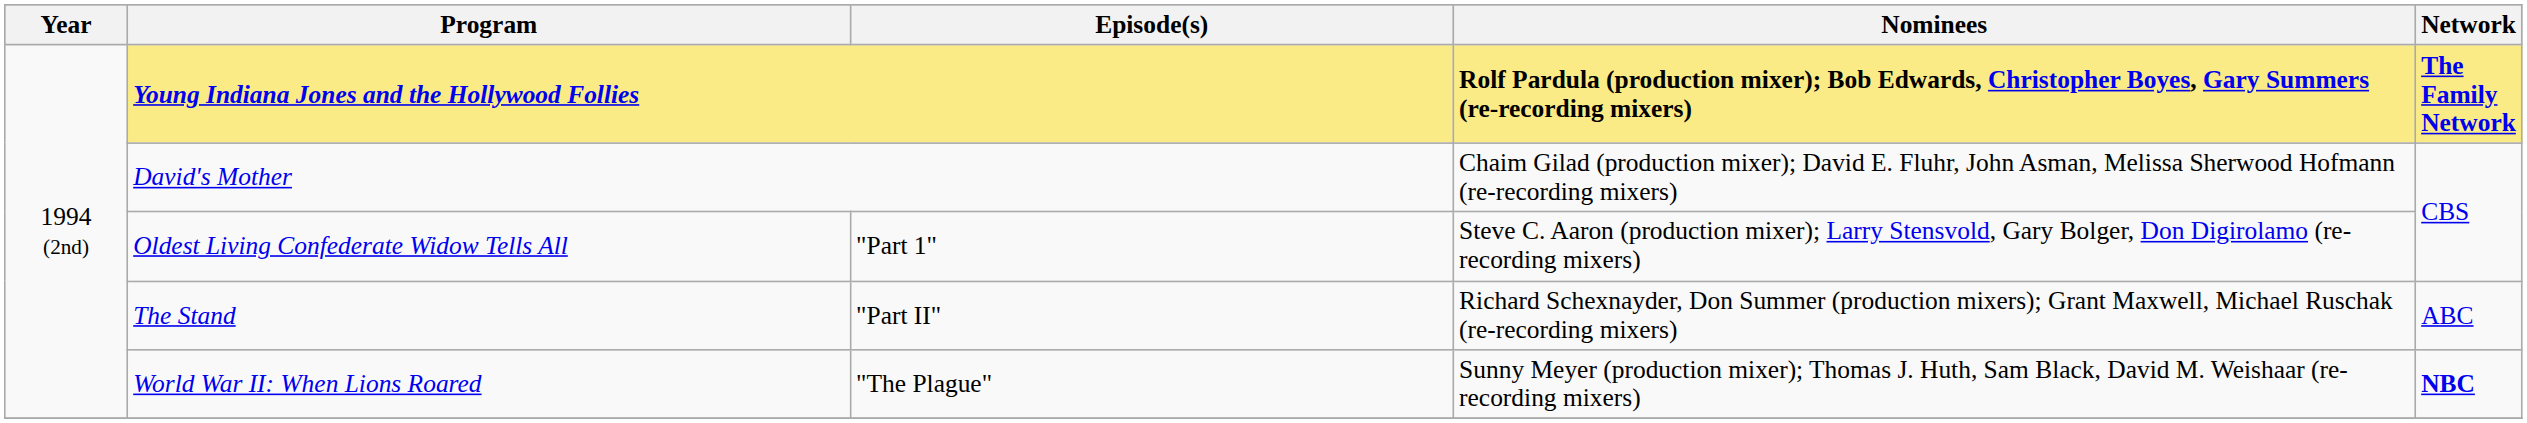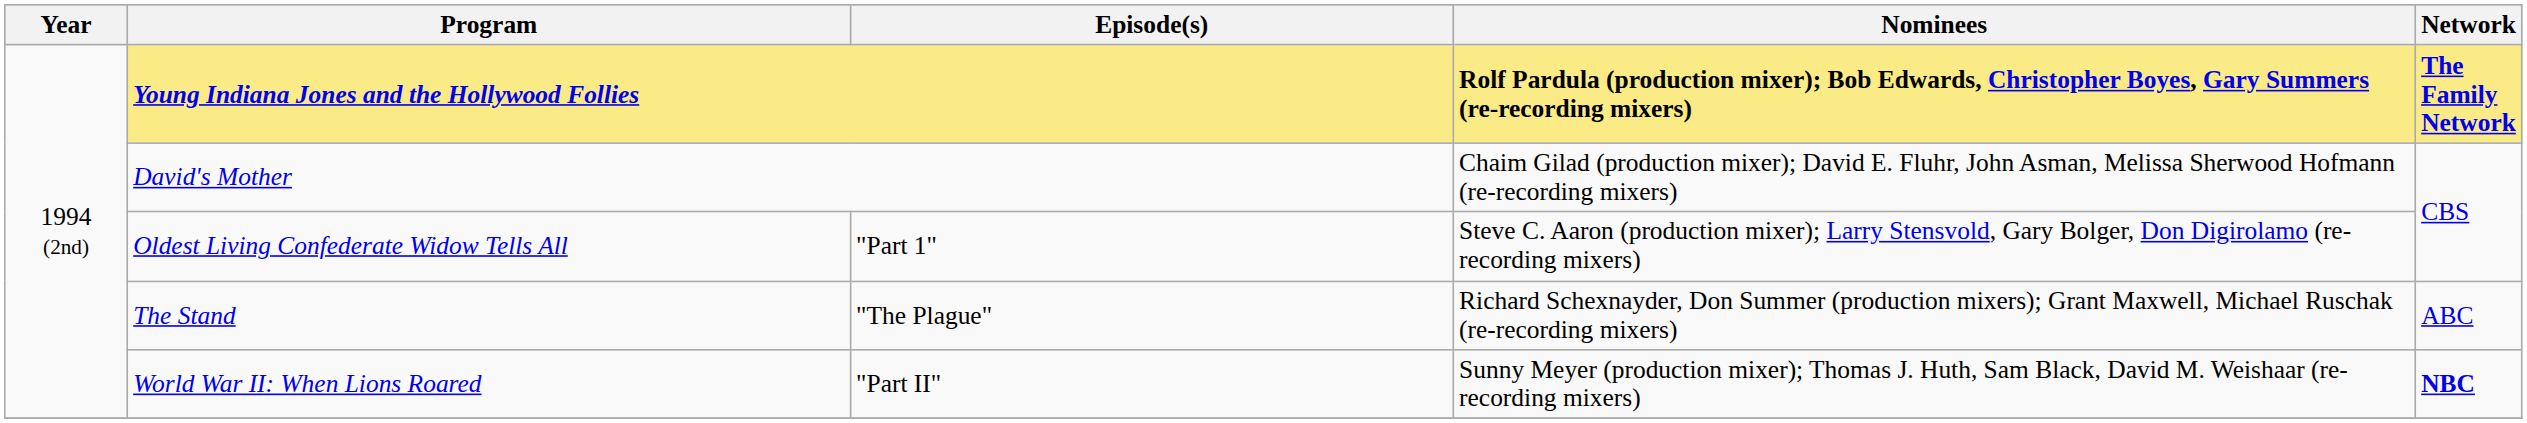(899, 314) "Part II" -> (924, 314) "The Plague"
(924, 383) "The Plague" -> (899, 383) "Part II"
